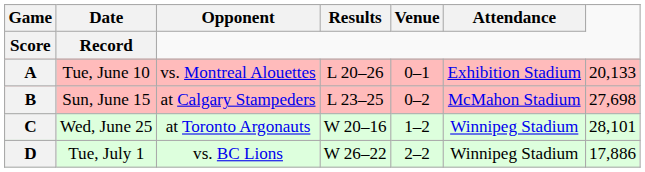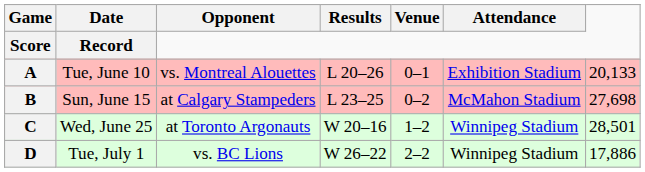(612, 126) 28,101 -> (612, 126) 28,501
